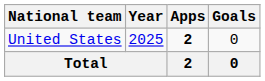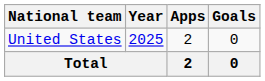(188, 40) bold -> (188, 40) normal
